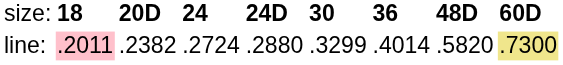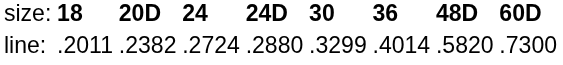(85, 45) pink background -> (85, 45) no background
(528, 45) khaki background -> (528, 45) no background
